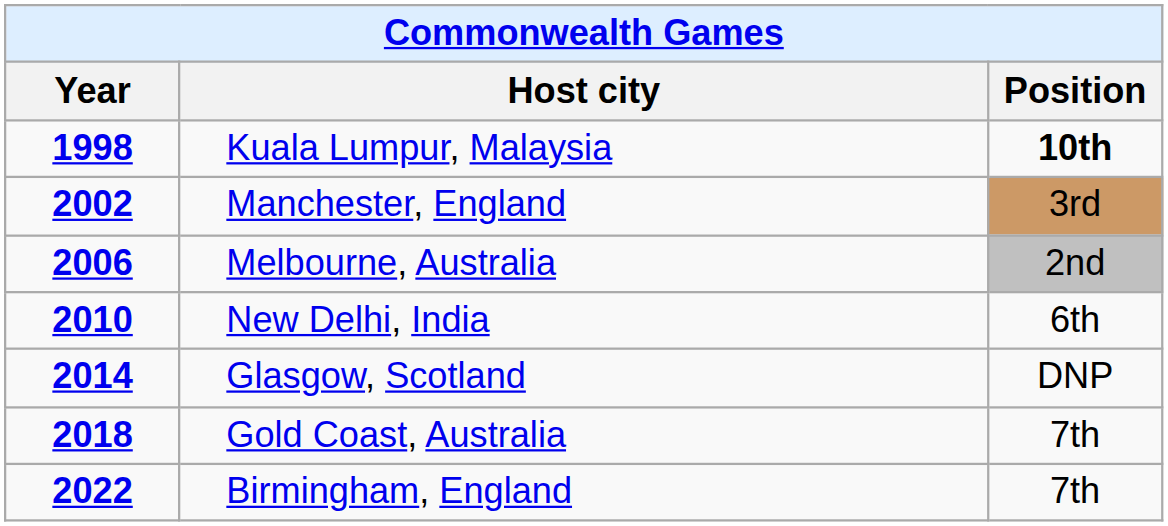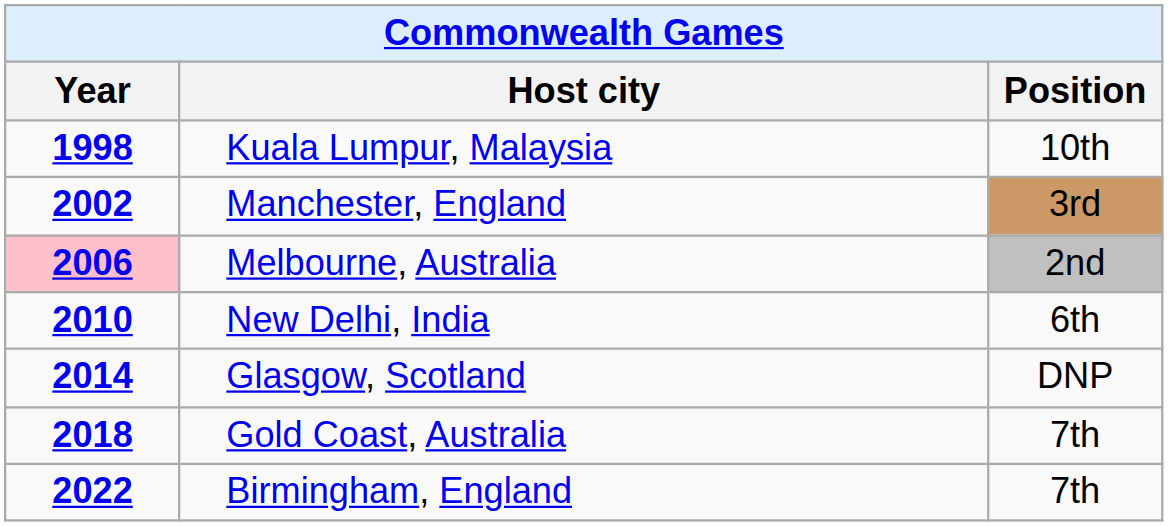(1075, 147) bold -> (1075, 147) normal
(93, 262) no background -> (93, 262) pink background
